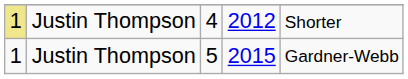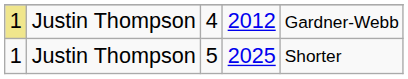(313, 22) Shorter -> (342, 22) Gardner-Webb
(252, 55) 2015 -> (252, 55) 2025
(342, 56) Gardner-Webb -> (313, 56) Shorter
